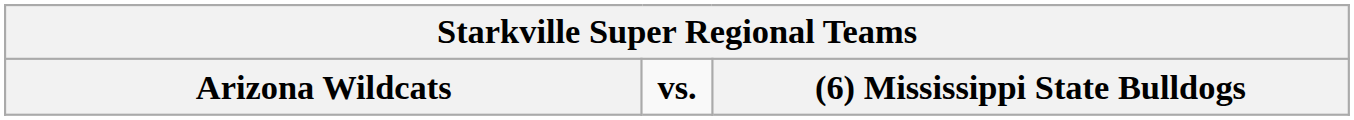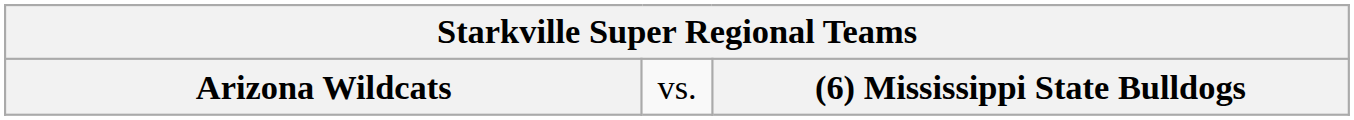(677, 86) bold -> (677, 86) normal
